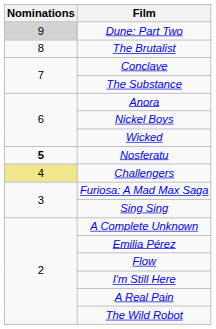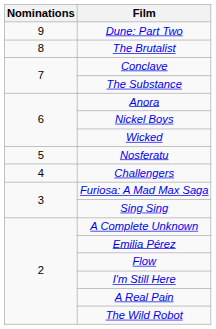(41, 31) lightgrey background -> (41, 31) no background
(41, 155) bold -> (41, 155) normal
(41, 173) khaki background -> (41, 173) no background
